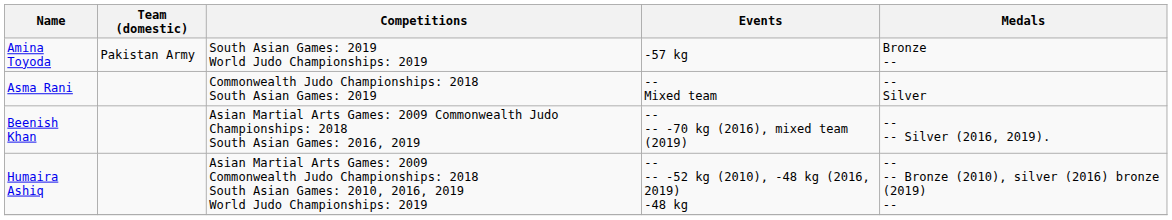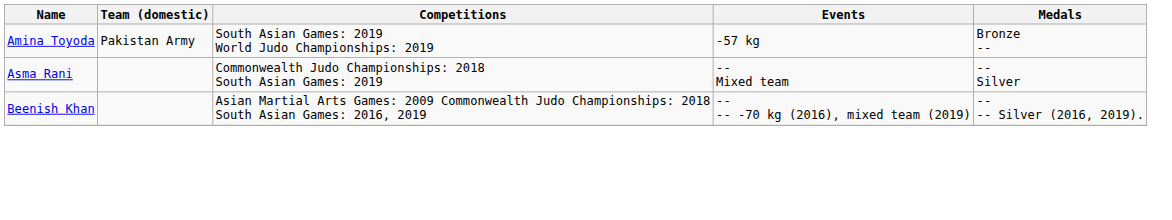- row: (33, 184)
